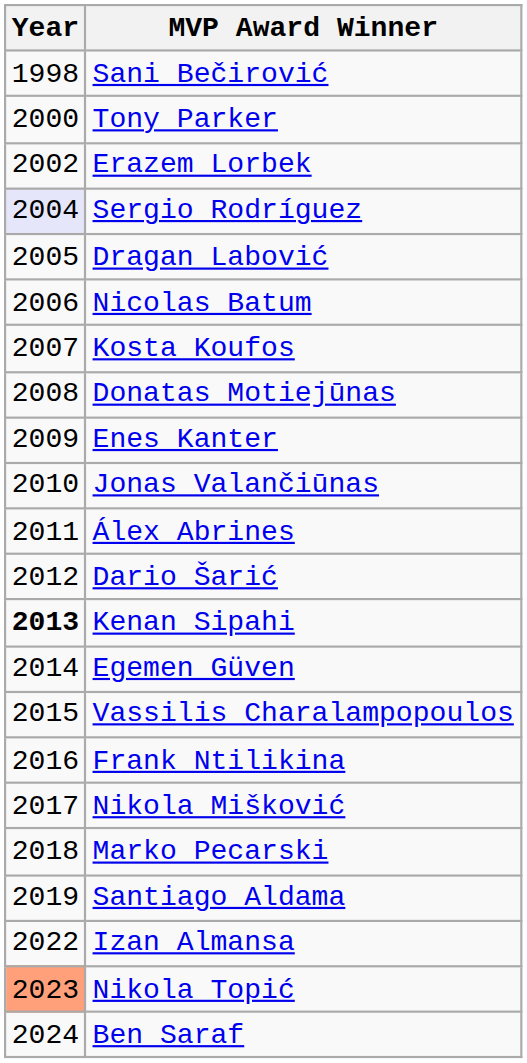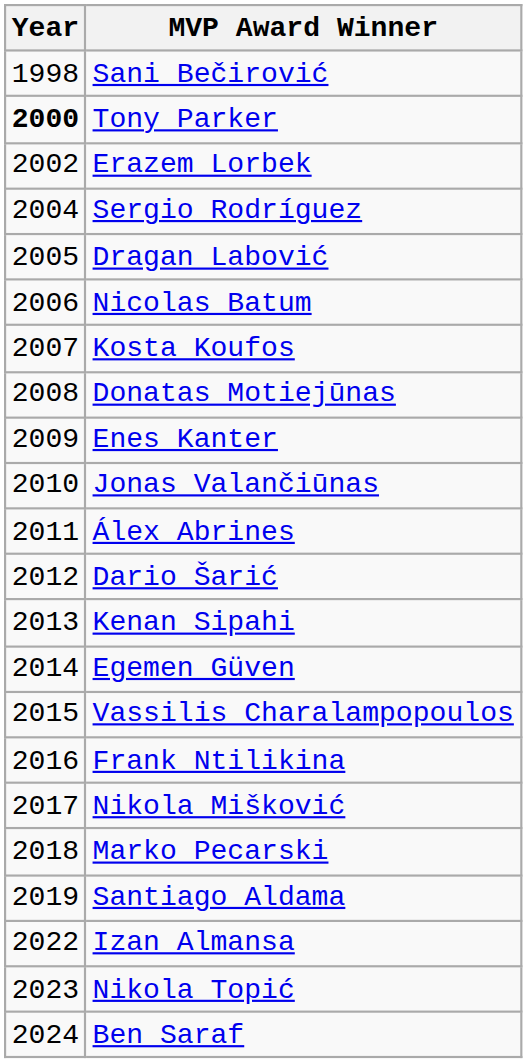(45, 119) normal -> (45, 119) bold
(45, 211) lavender background -> (45, 211) no background
(45, 623) bold -> (45, 623) normal
(45, 989) lightsalmon background -> (45, 989) no background
